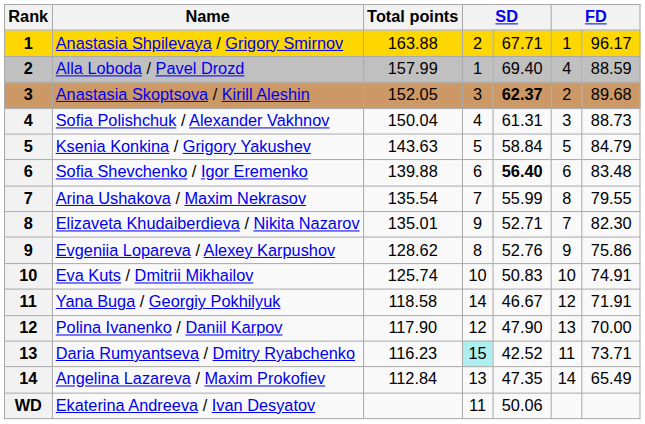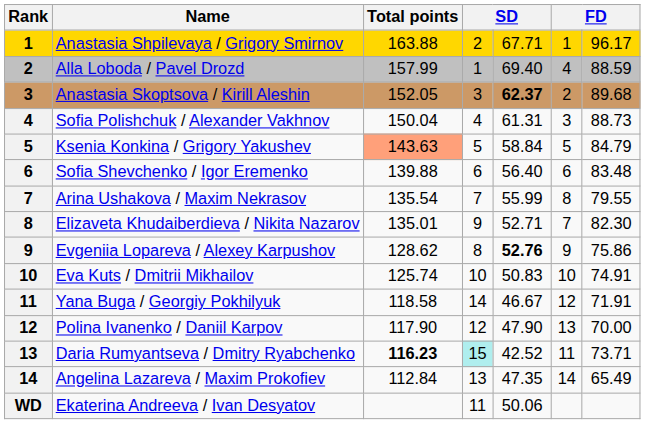(413, 146) no background -> (413, 146) lightsalmon background
(522, 172) bold -> (522, 172) normal
(522, 250) normal -> (522, 250) bold
(413, 353) normal -> (413, 353) bold
